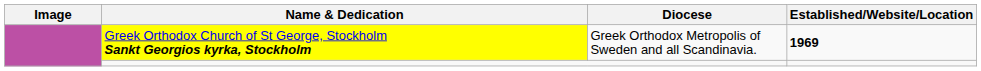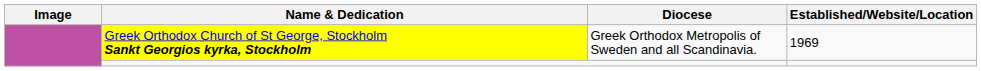(804, 42) bold -> (804, 42) normal
